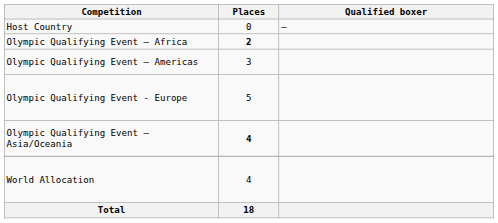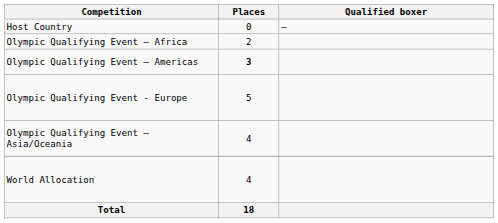(249, 41) bold -> (249, 41) normal
(249, 62) normal -> (249, 62) bold
(249, 138) bold -> (249, 138) normal
